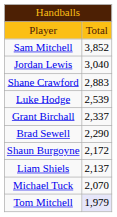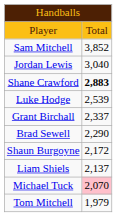(97, 82) normal -> (97, 82) bold
(97, 185) no background -> (97, 185) pink background
(97, 202) lavender background -> (97, 202) no background
